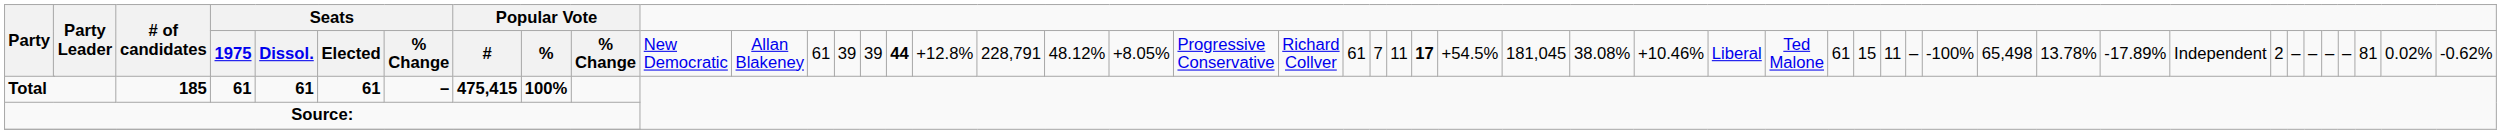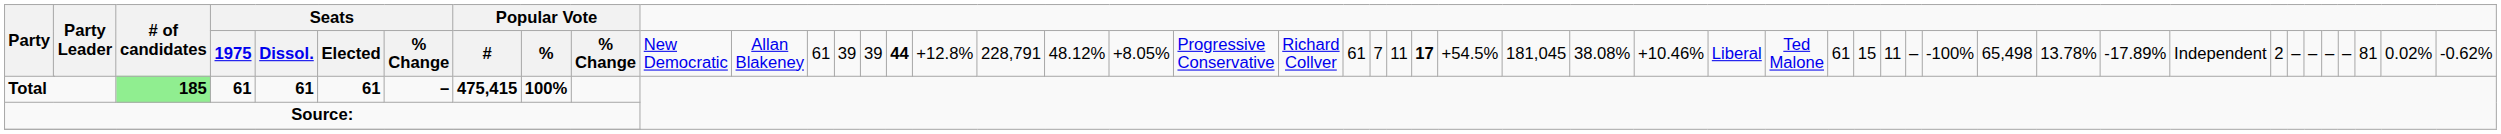(193, 89) no background -> (193, 89) lightgreen background
